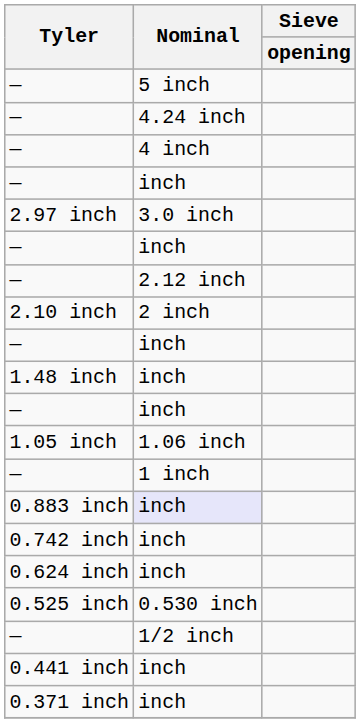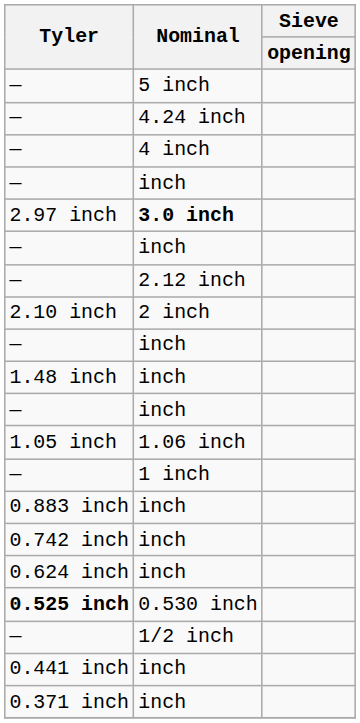(186, 215) normal -> (186, 215) bold
(162, 507) lavender background -> (162, 507) no background
(69, 604) normal -> (69, 604) bold
